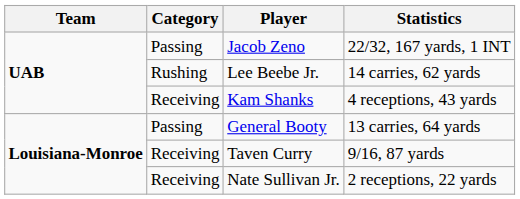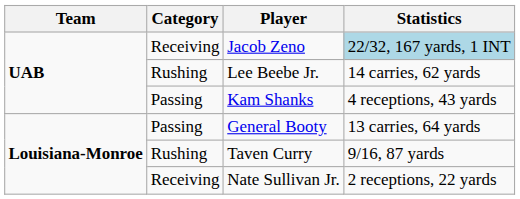(177, 45) Passing -> (185, 45) Receiving
(429, 45) no background -> (429, 45) lightblue background
(185, 99) Receiving -> (177, 99) Passing
(185, 153) Receiving -> (179, 153) Rushing
